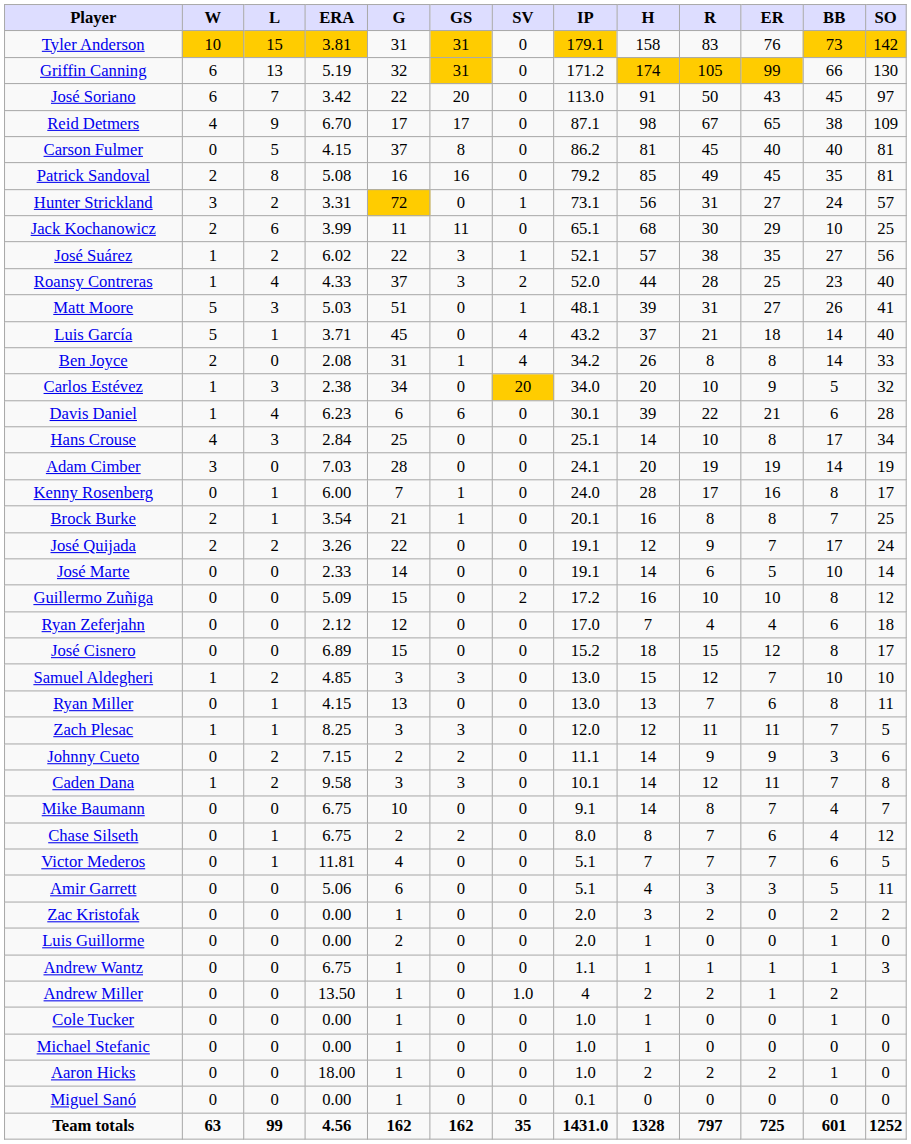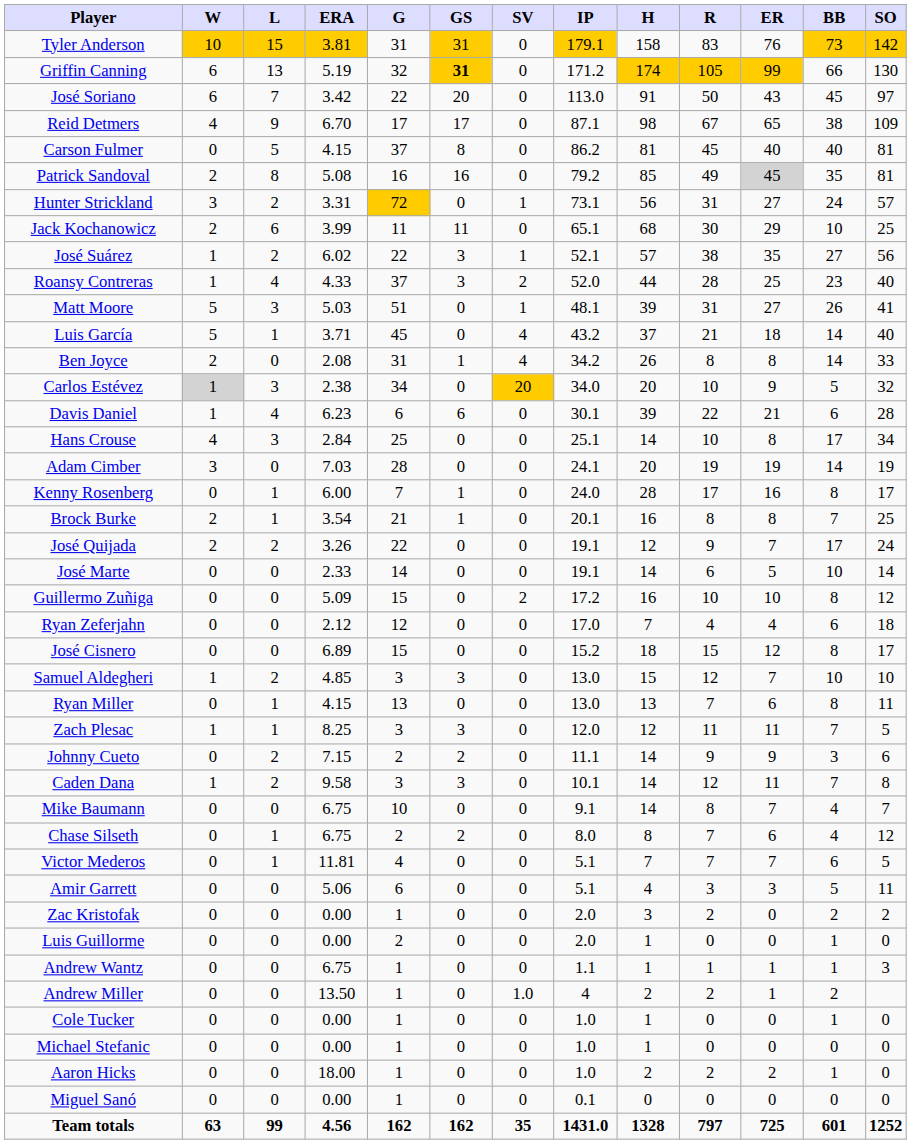(461, 70) normal -> (461, 70) bold
(772, 176) no background -> (772, 176) lightgrey background
(213, 387) no background -> (213, 387) lightgrey background
